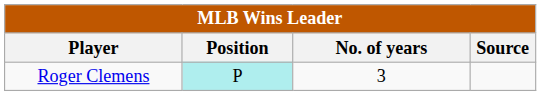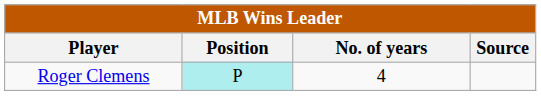(381, 76) 3 -> (381, 76) 4
